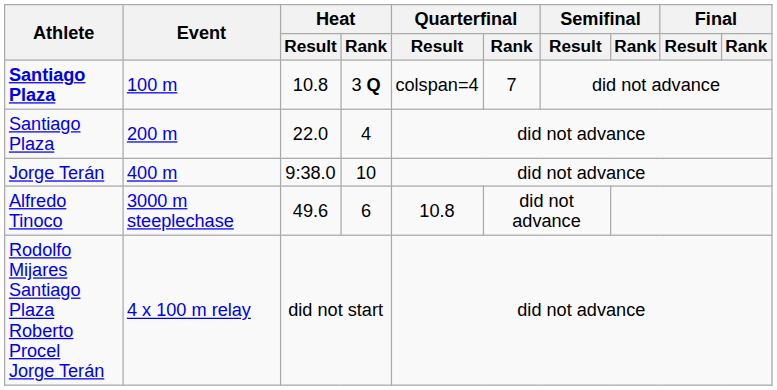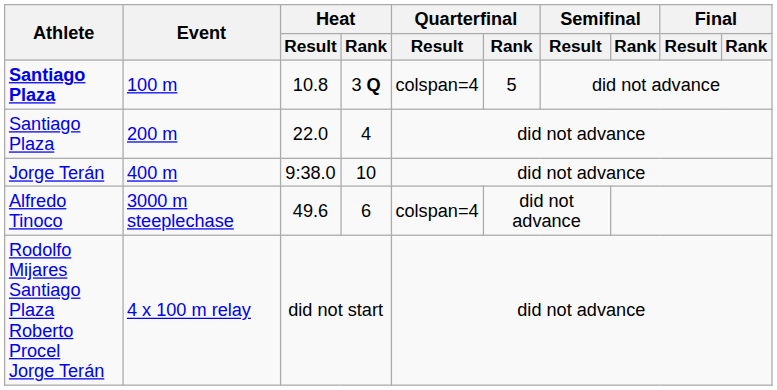(512, 85) 7 -> (512, 85) 5
(437, 211) 10.8 -> (437, 211) colspan=4
